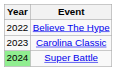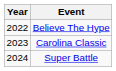(17, 58) lightgreen background -> (17, 58) no background
